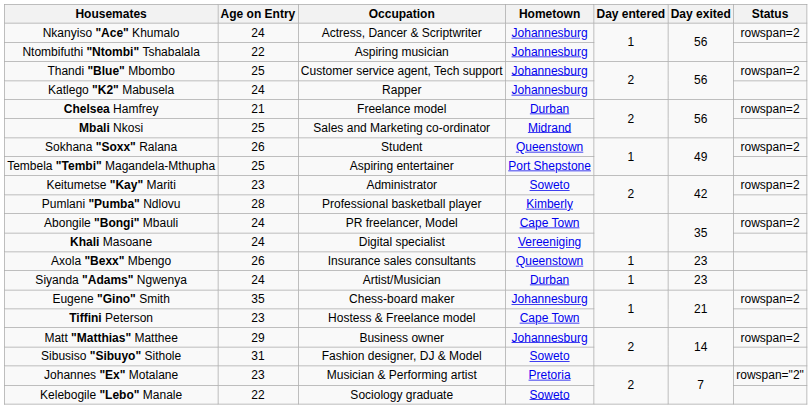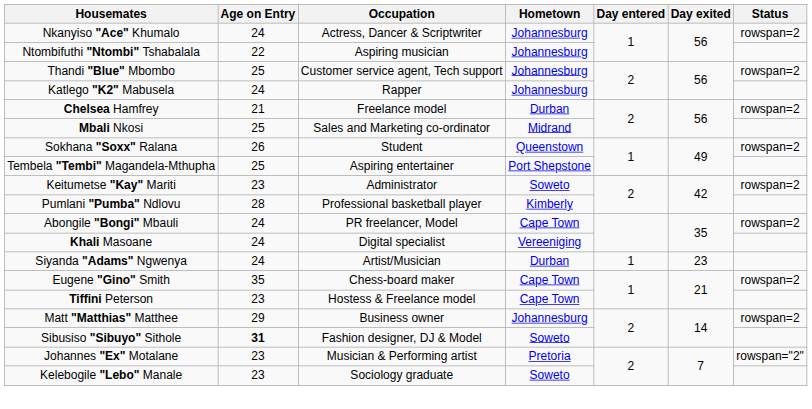- row: (111, 261)
(550, 299) Johannesburg -> (550, 280) Cape Town
(258, 356) normal -> (258, 337) bold
(258, 394) 22 -> (258, 375) 23
